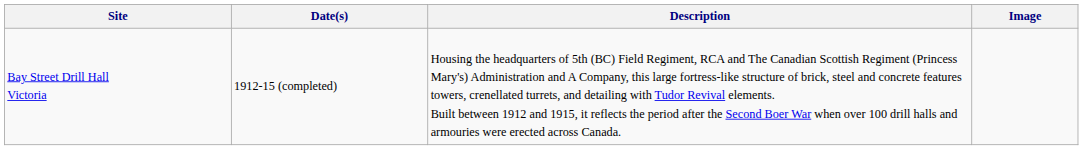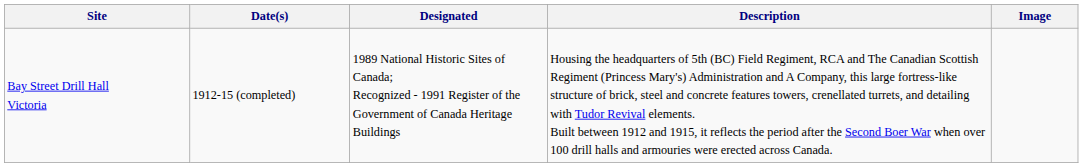+ column: (449, 16)
